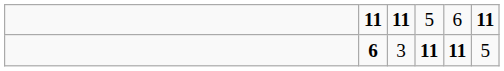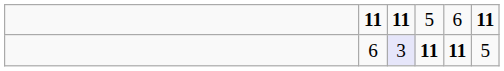(373, 50) bold -> (373, 50) normal
(401, 50) no background -> (401, 50) lavender background
